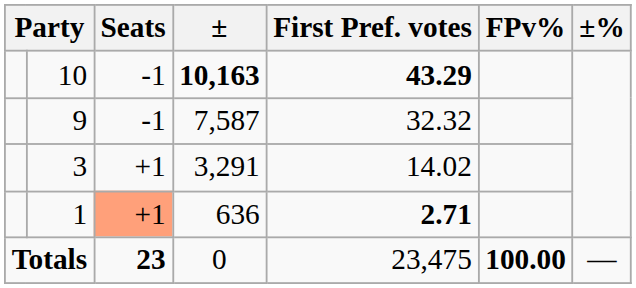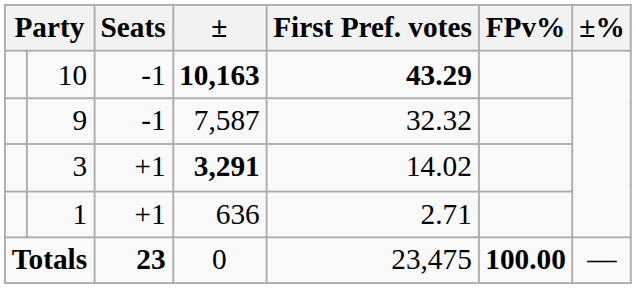(227, 167) normal -> (227, 167) bold
(150, 213) lightsalmon background -> (150, 213) no background
(446, 213) bold -> (446, 213) normal
